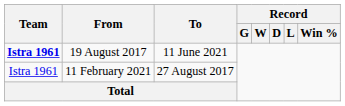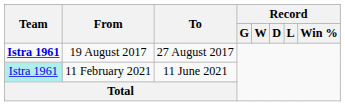(195, 52) 11 June 2021 -> (195, 52) 27 August 2017
(33, 71) no background -> (33, 71) paleturquoise background
(195, 71) 27 August 2017 -> (195, 71) 11 June 2021
